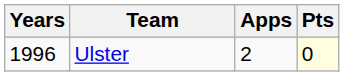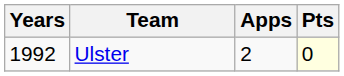(33, 53) 1996 -> (33, 53) 1992
